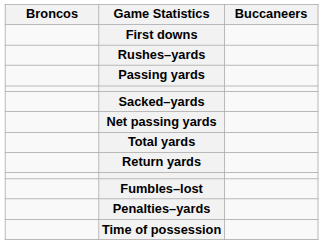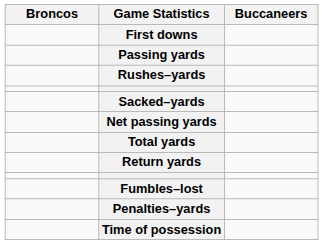rows swapped: (52, 55) <-> (52, 75)
